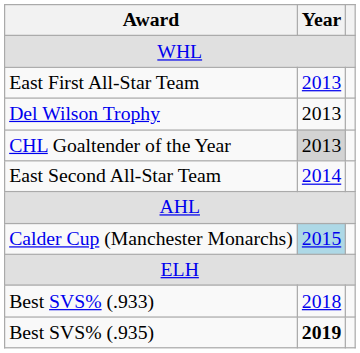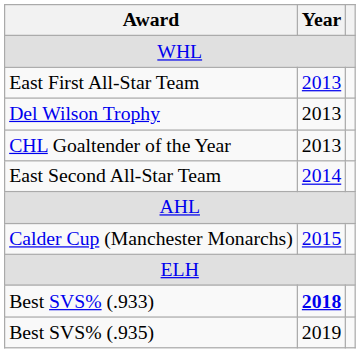(322, 144) lightgrey background -> (322, 144) no background
(322, 238) lightblue background -> (322, 238) no background
(322, 301) normal -> (322, 301) bold
(322, 332) bold -> (322, 332) normal
